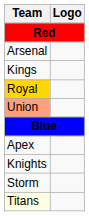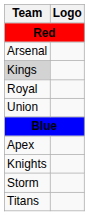(22, 70) no background -> (22, 70) lightgrey background
(22, 88) gold background -> (22, 88) no background
(23, 107) lightsalmon background -> (23, 107) no background
(23, 201) lightyellow background -> (23, 201) no background
